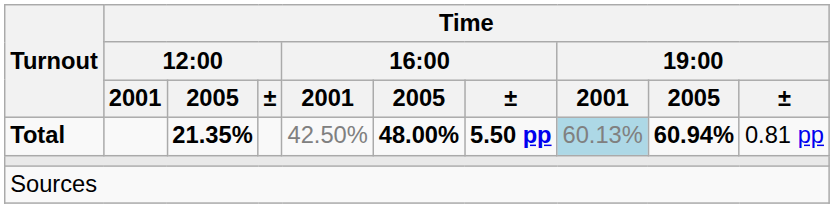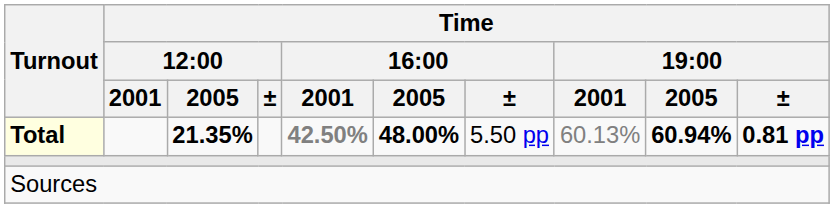(38, 135) no background -> (38, 135) lightyellow background
(328, 135) normal -> (328, 135) bold
(511, 135) bold -> (509, 135) normal
(603, 135) lightblue background -> (600, 135) no background
(784, 135) normal -> (783, 135) bold
